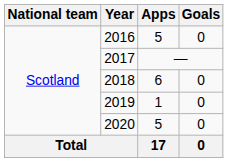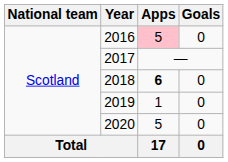(158, 37) no background -> (158, 37) pink background
(158, 80) normal -> (158, 80) bold
